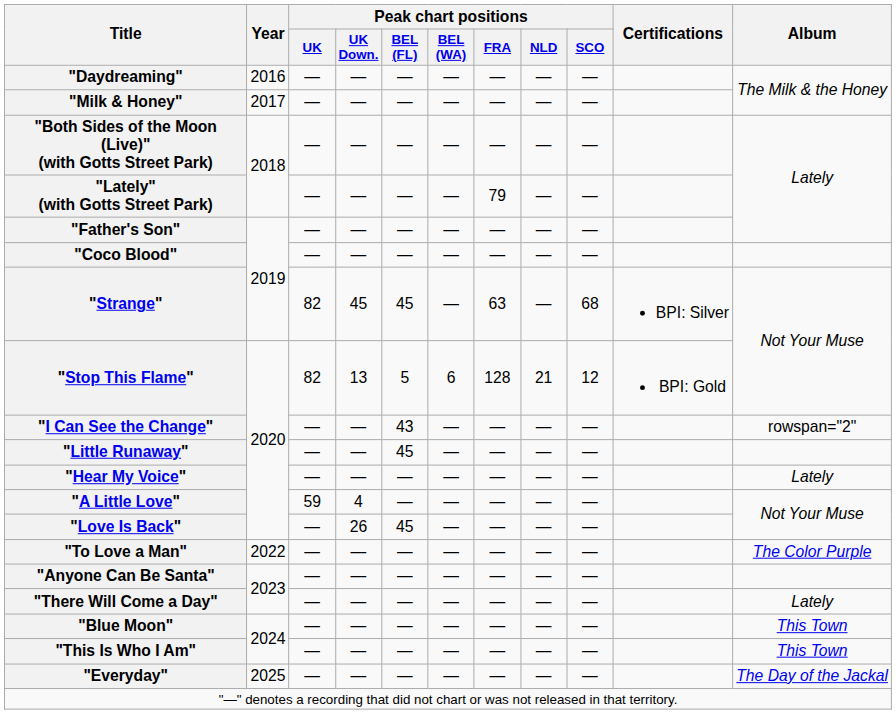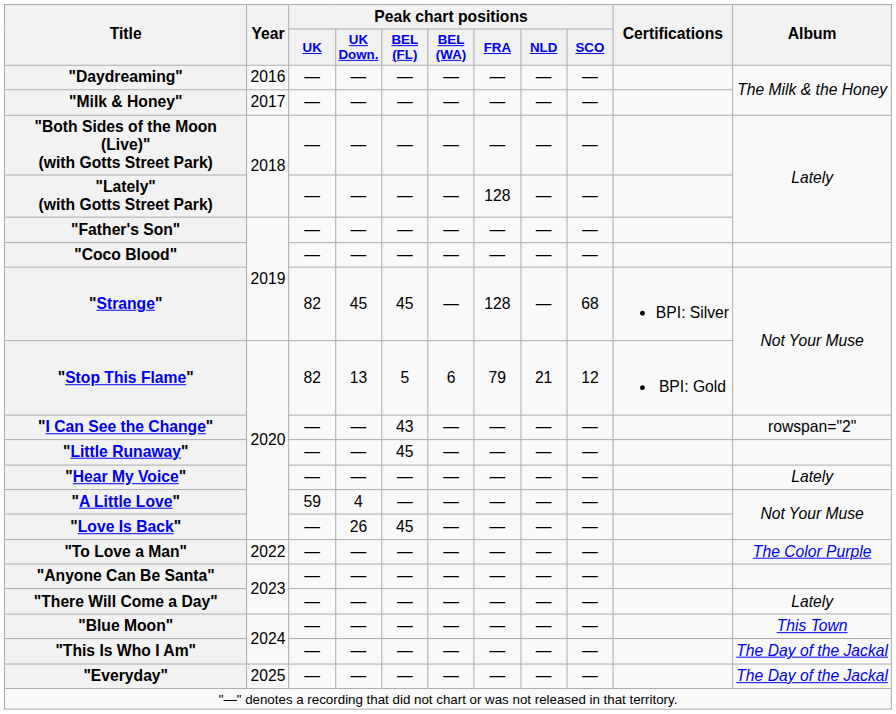(497, 196) 79 -> (497, 196) 128
(497, 304) 63 -> (497, 304) 128
(497, 378) 128 -> (497, 378) 79
(812, 651) This Town -> (812, 651) The Day of the Jackal
